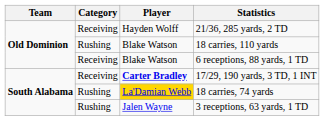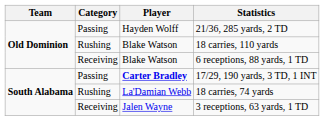(98, 29) Receiving -> (93, 29) Passing
(98, 76) Receiving -> (93, 76) Passing
(157, 91) gold background -> (157, 91) no background
(94, 107) Rushing -> (98, 107) Receiving
